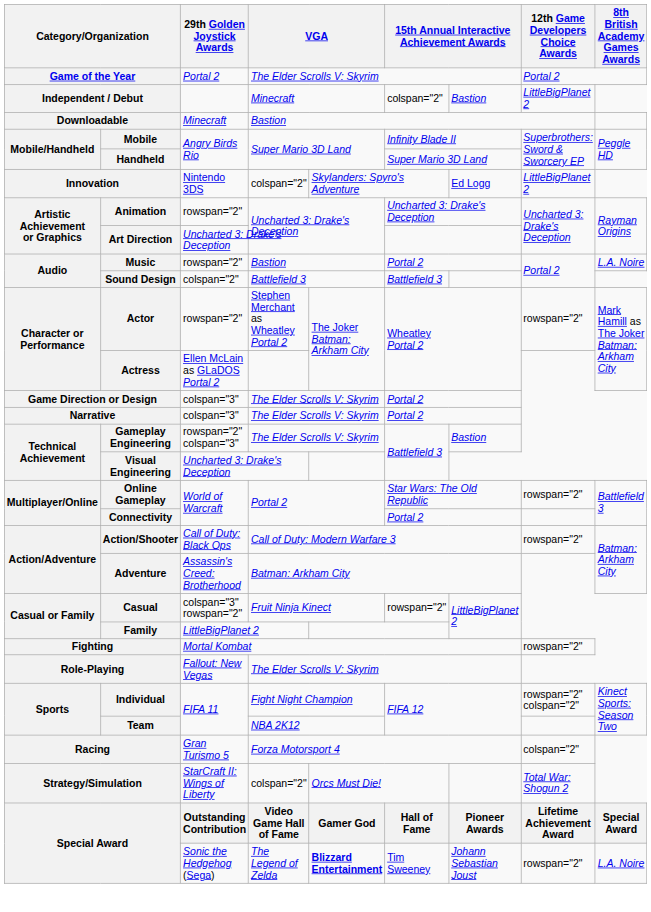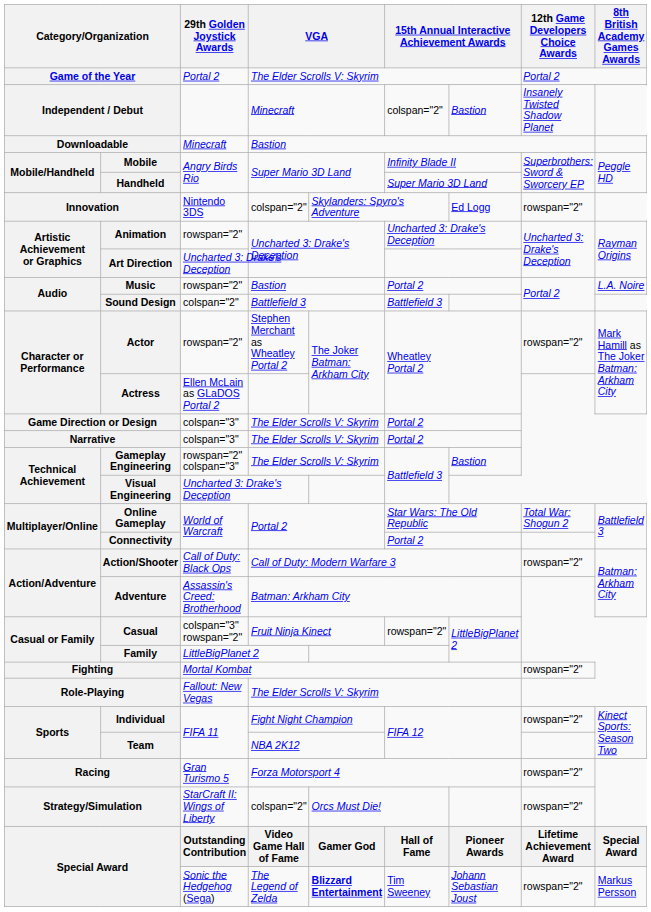(557, 98) LittleBigPlanet 2 -> (543, 110) Insanely Twisted Shadow Planet
(557, 183) LittleBigPlanet 2 -> (553, 207) rowspan="2"
(553, 494) rowspan="2" -> (547, 518) Total War: Shogun 2
(553, 700) rowspan="2" colspan="2" -> (553, 720) rowspan="2"
(551, 749) colspan="2" -> (553, 772) rowspan="2"
(547, 783) Total War: Shogun 2 -> (553, 807) rowspan="2"
(621, 863) L.A. Noire -> (617, 886) Markus Persson
